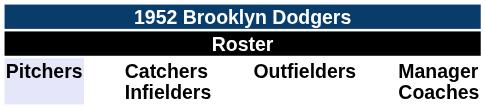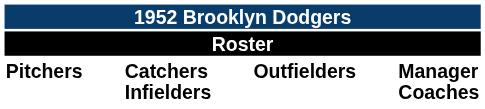(44, 70) lavender background -> (44, 70) no background
